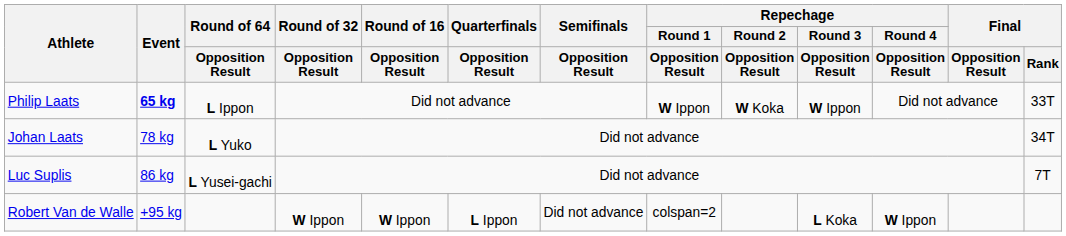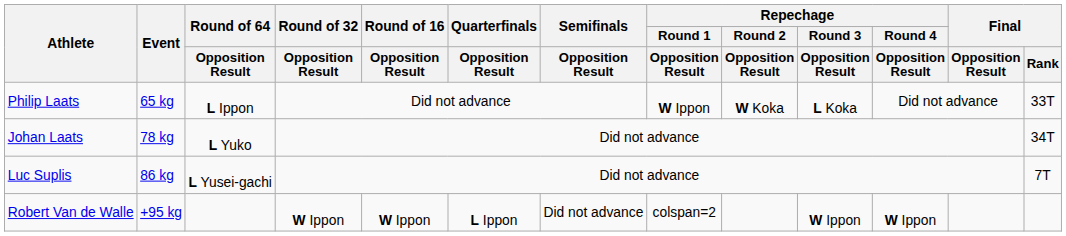(158, 101) bold -> (157, 101) normal
(835, 109) W Ippon -> (835, 109) L Koka
(835, 220) L Koka -> (835, 220) W Ippon
